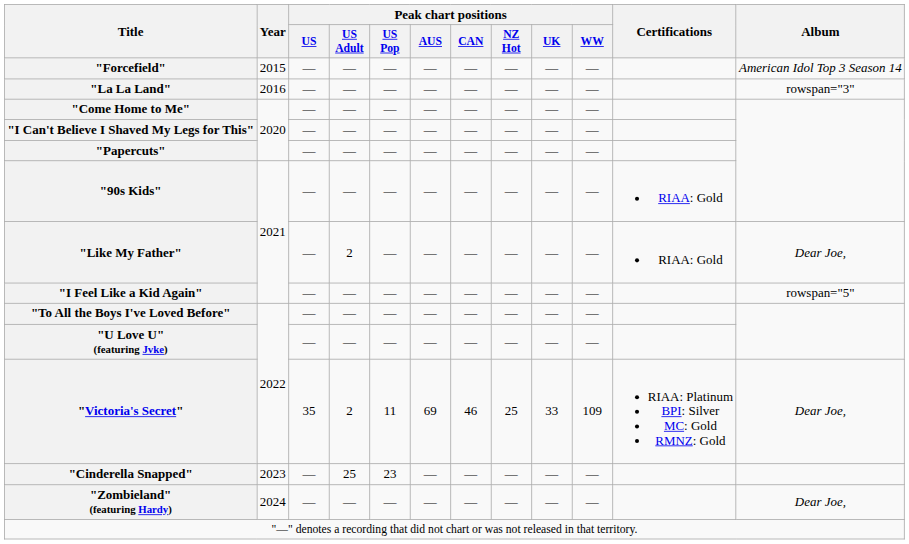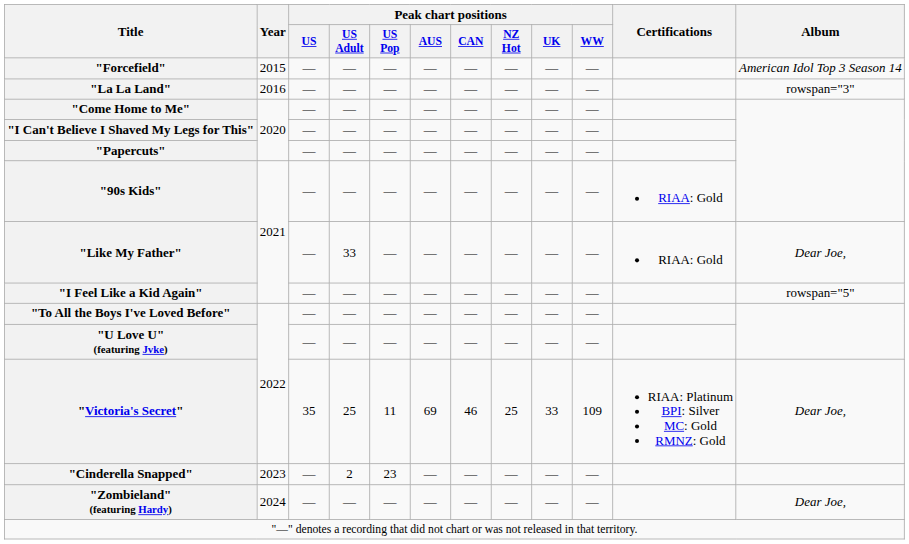(349, 252) 2 -> (349, 252) 33
(349, 411) 2 -> (349, 411) 25
(349, 474) 25 -> (349, 474) 2
